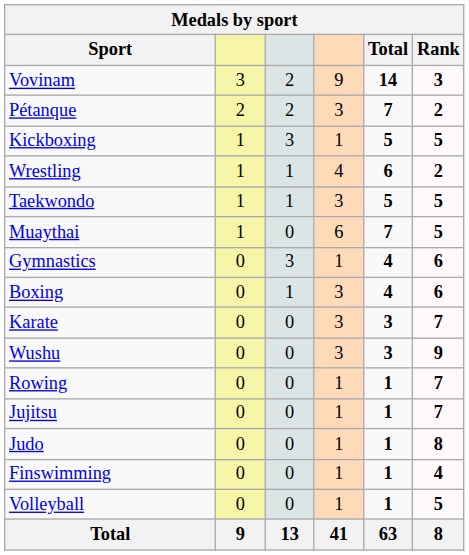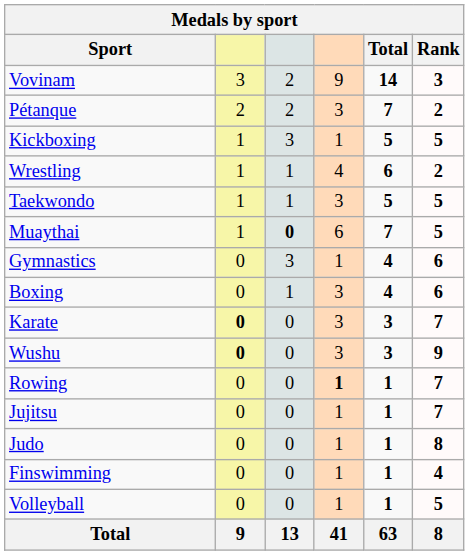(290, 231) normal -> (290, 231) bold
(240, 322) normal -> (240, 322) bold
(240, 352) normal -> (240, 352) bold
(339, 382) normal -> (339, 382) bold
